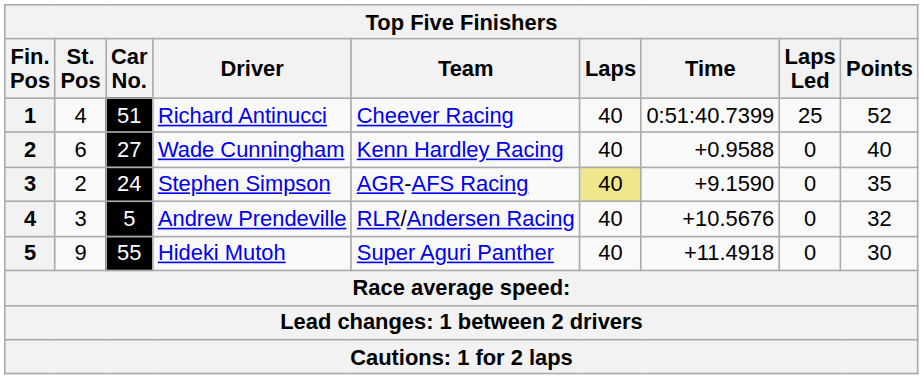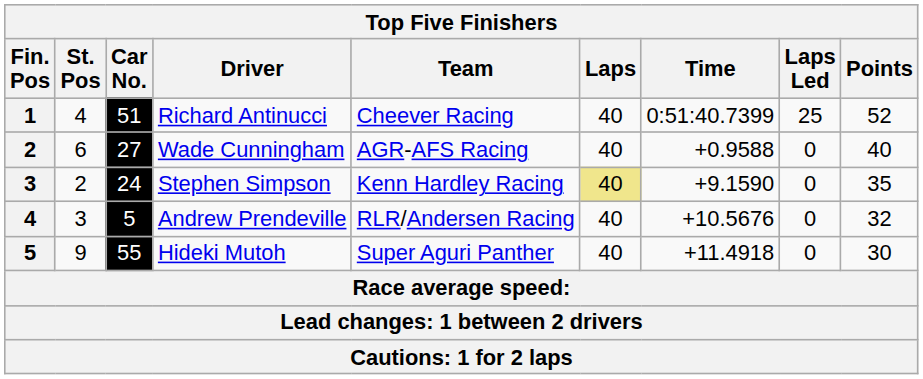(460, 149) Kenn Hardley Racing -> (443, 149) AGR-AFS Racing
(443, 184) AGR-AFS Racing -> (460, 184) Kenn Hardley Racing
